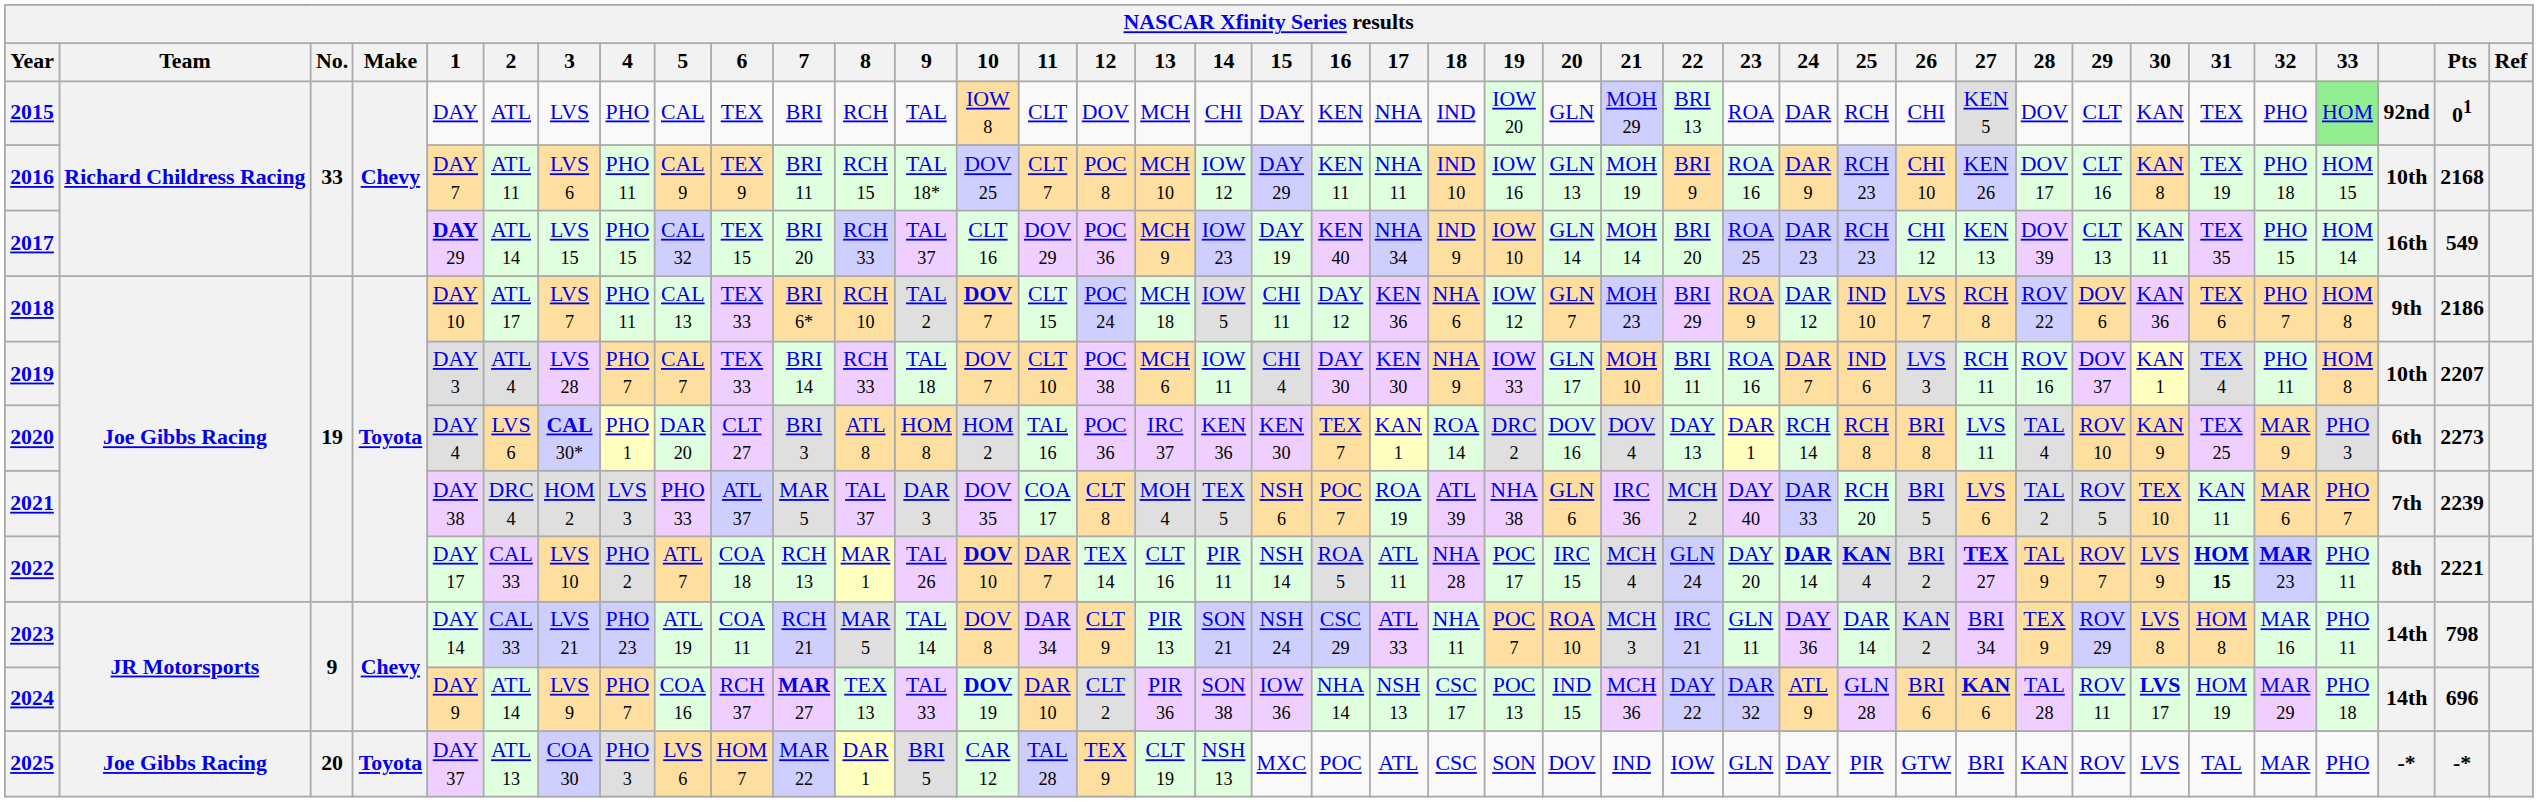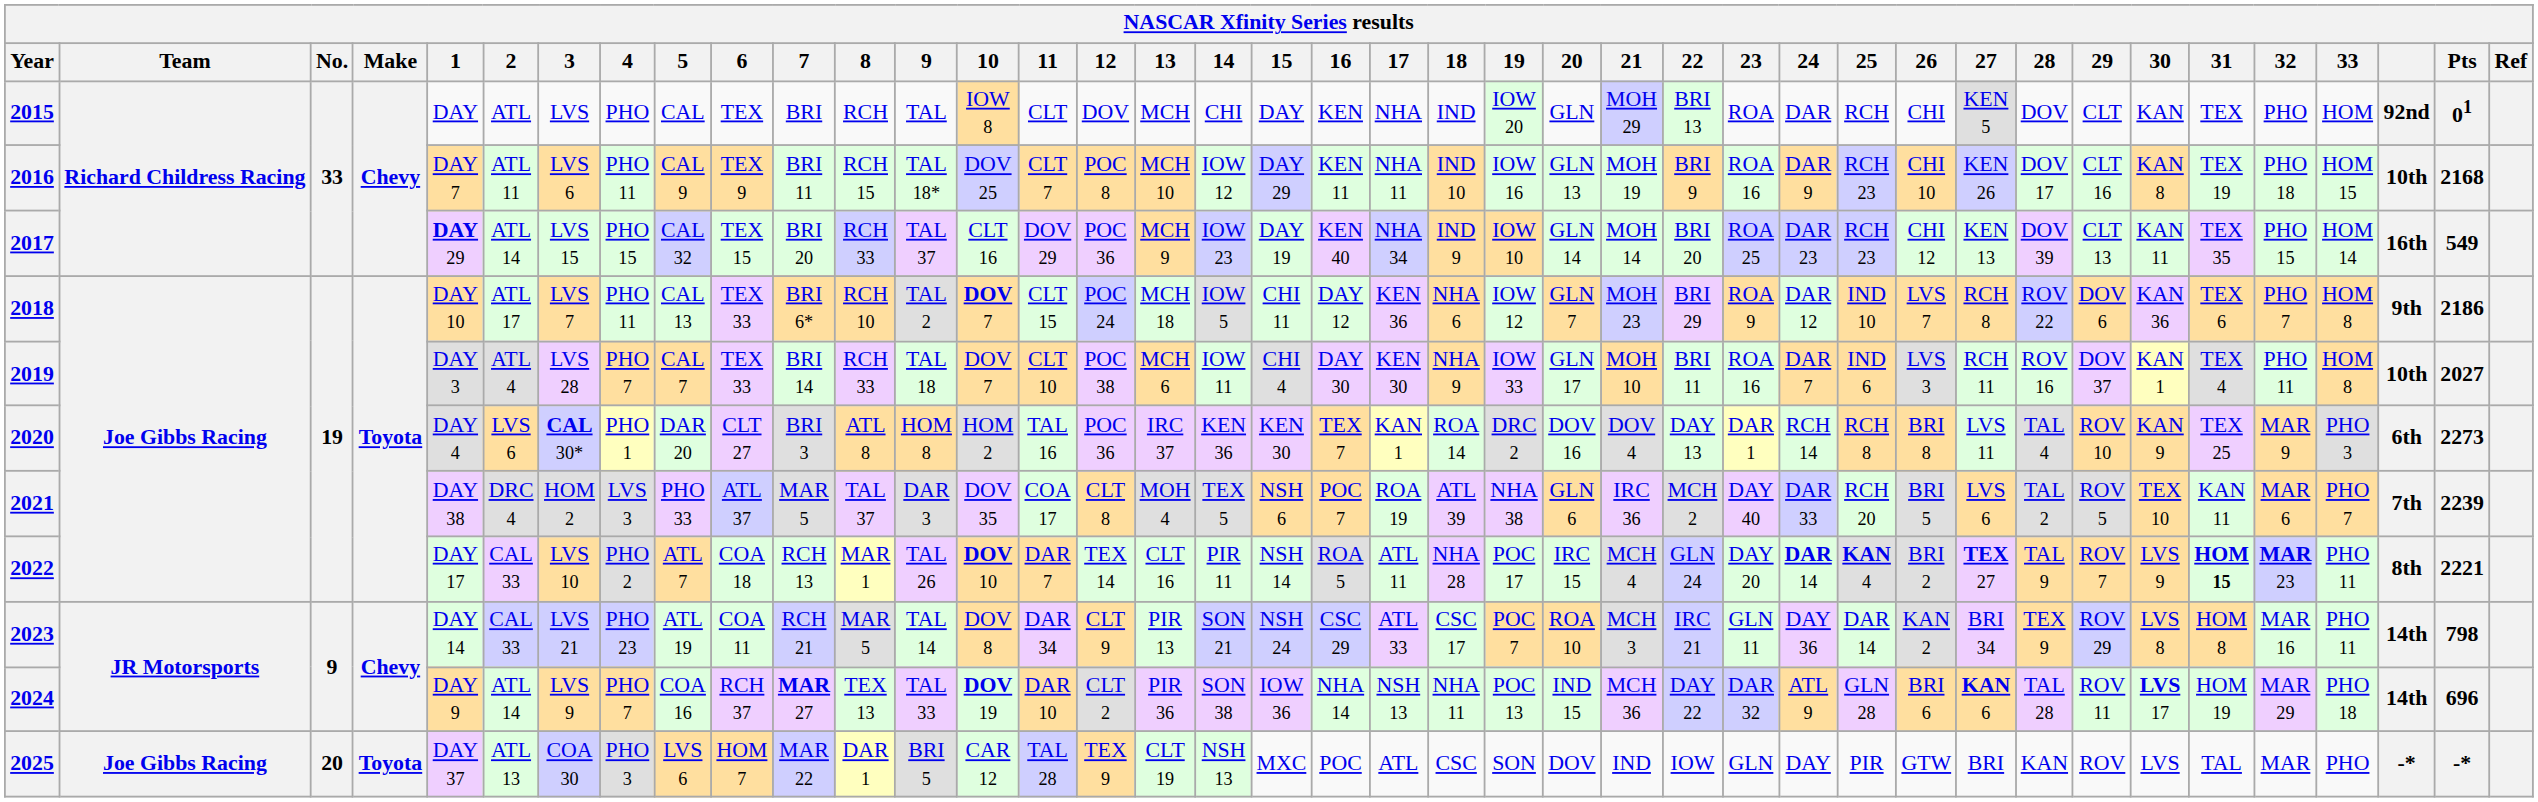(2348, 112) lightgreen background -> (2348, 112) no background
(2462, 373) 2207 -> (2462, 373) 2027
(1456, 632) NHA 11 -> (1456, 632) CSC 17
(1456, 697) CSC 17 -> (1456, 697) NHA 11
